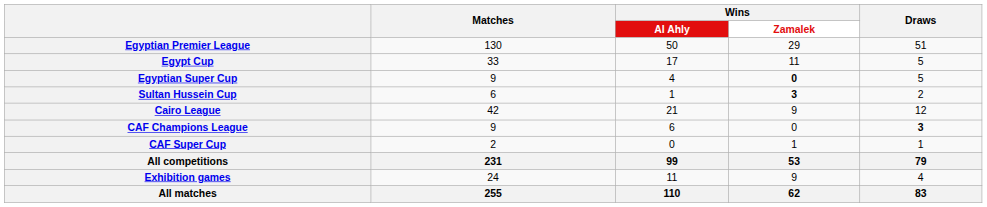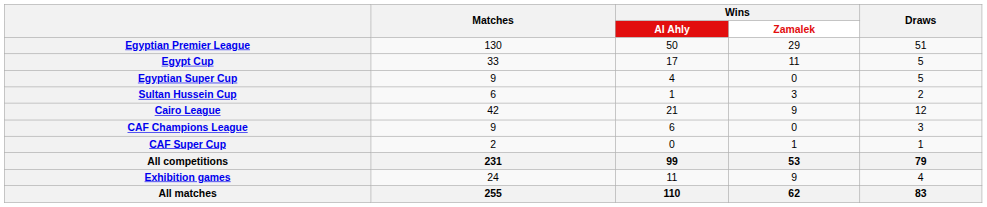(794, 78) bold -> (794, 78) normal
(794, 95) bold -> (794, 95) normal
(921, 128) bold -> (921, 128) normal
